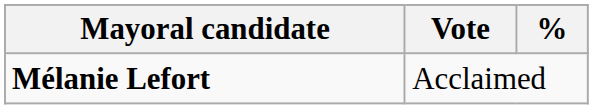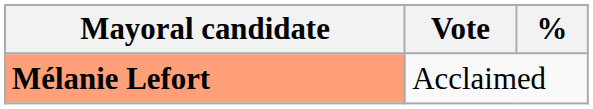(111, 77) no background -> (111, 77) lightsalmon background
